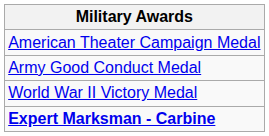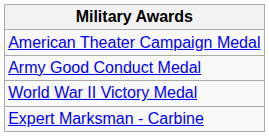(112, 118) bold -> (106, 118) normal
